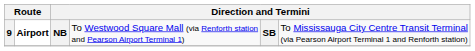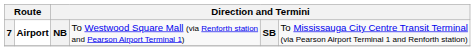(9, 33) 9 -> (9, 33) 7
